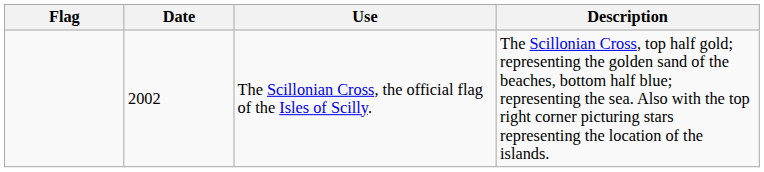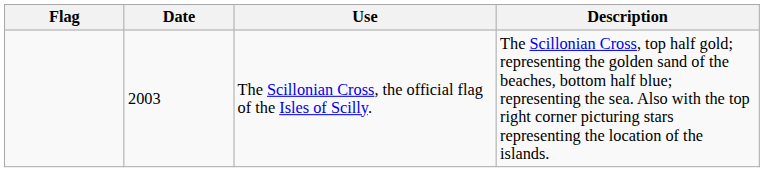(144, 98) 2002 -> (144, 98) 2003
